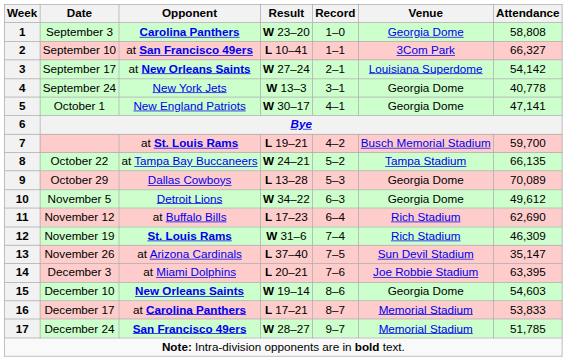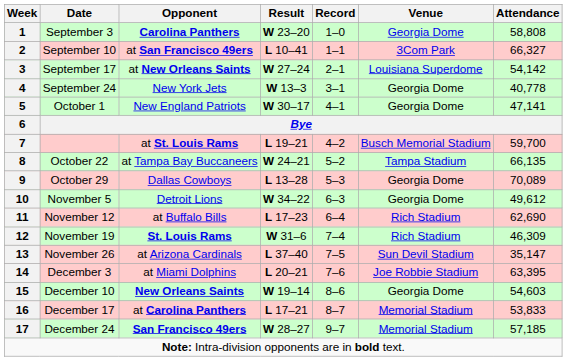(528, 328) 51,785 -> (528, 328) 57,185
